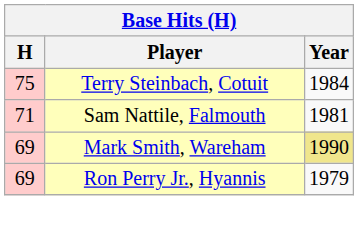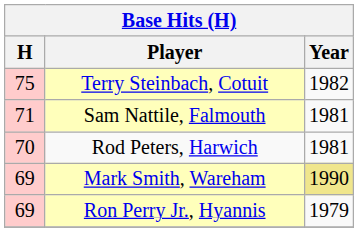(329, 83) 1984 -> (329, 83) 1982
+ row: (175, 147)
